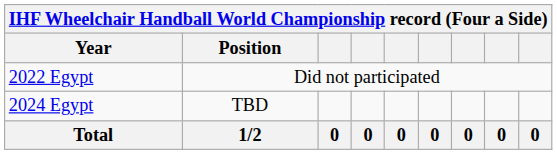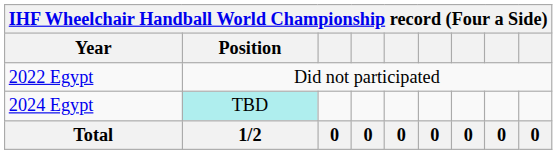(250, 105) no background -> (250, 105) paleturquoise background
